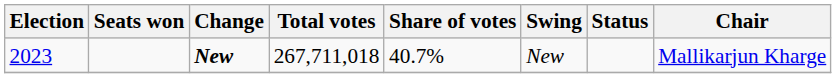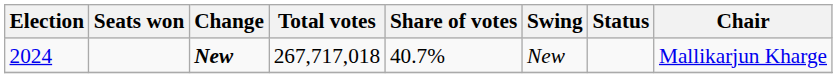(31, 55) 2023 -> (31, 55) 2024
(327, 55) 267,711,018 -> (327, 55) 267,717,018
